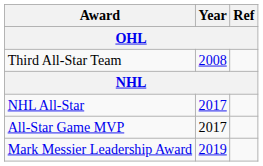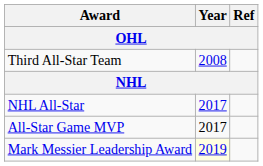(213, 149) no background -> (213, 149) lightyellow background
